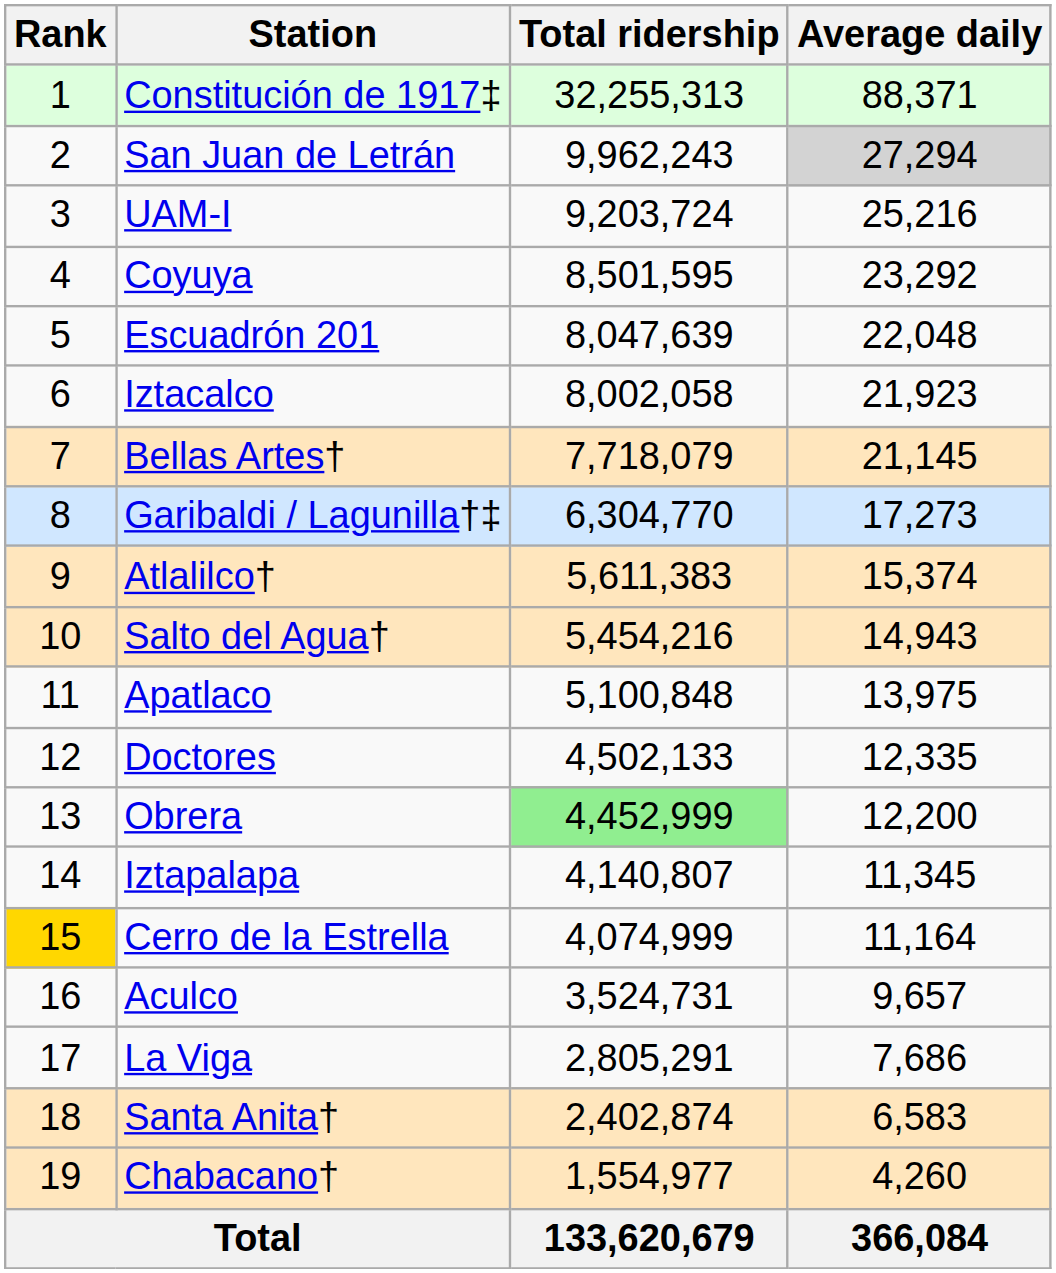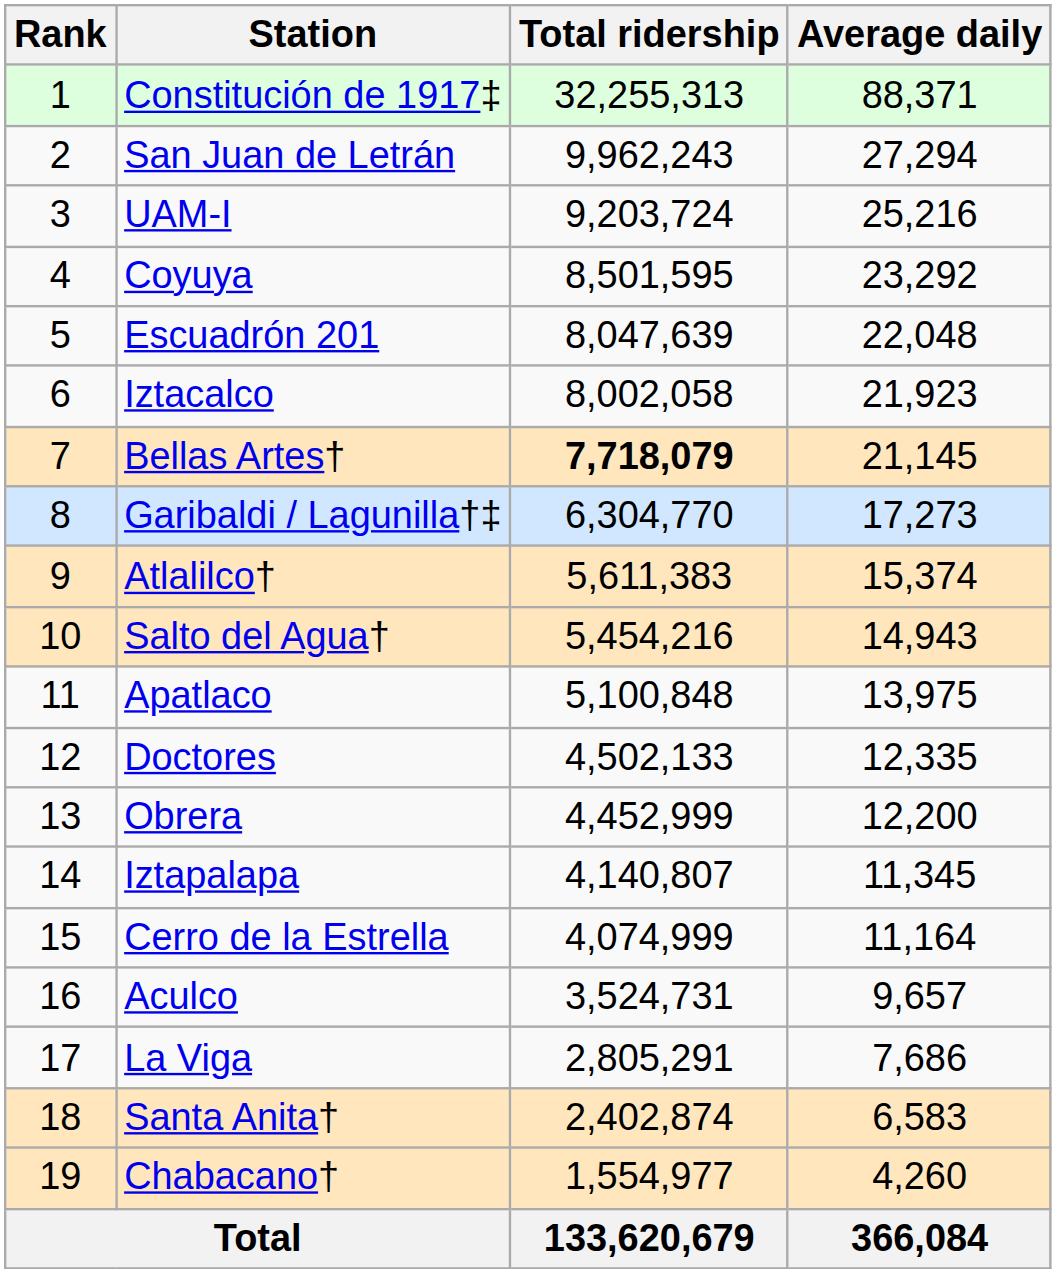(920, 154) lightgrey background -> (920, 154) no background
(649, 455) normal -> (649, 455) bold
(649, 816) lightgreen background -> (649, 816) no background
(60, 936) gold background -> (60, 936) no background
